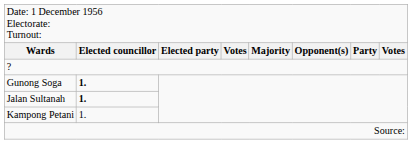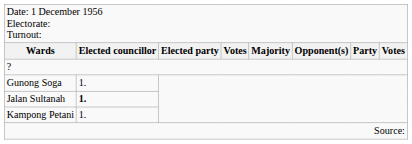(83, 83) bold -> (83, 83) normal
